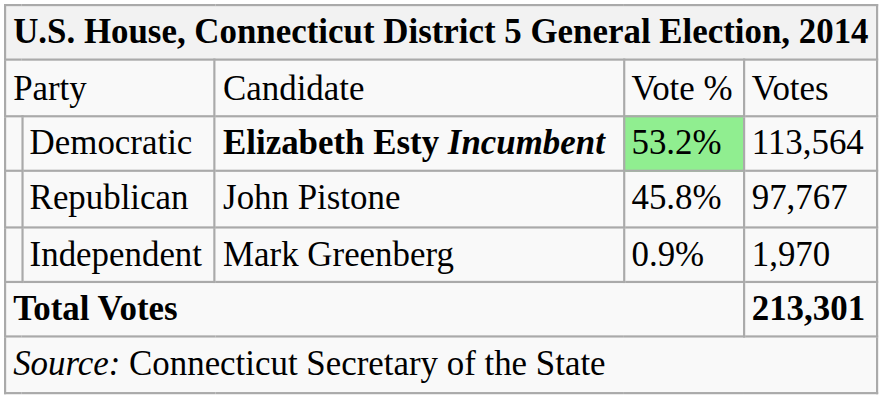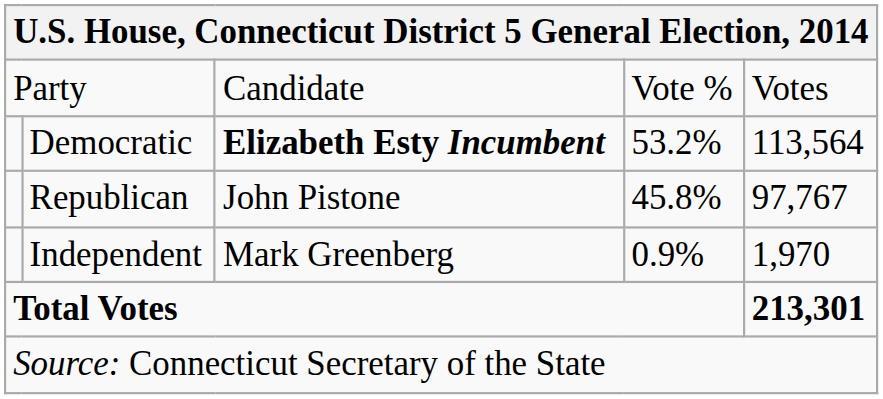(677, 142) lightgreen background -> (677, 142) no background
